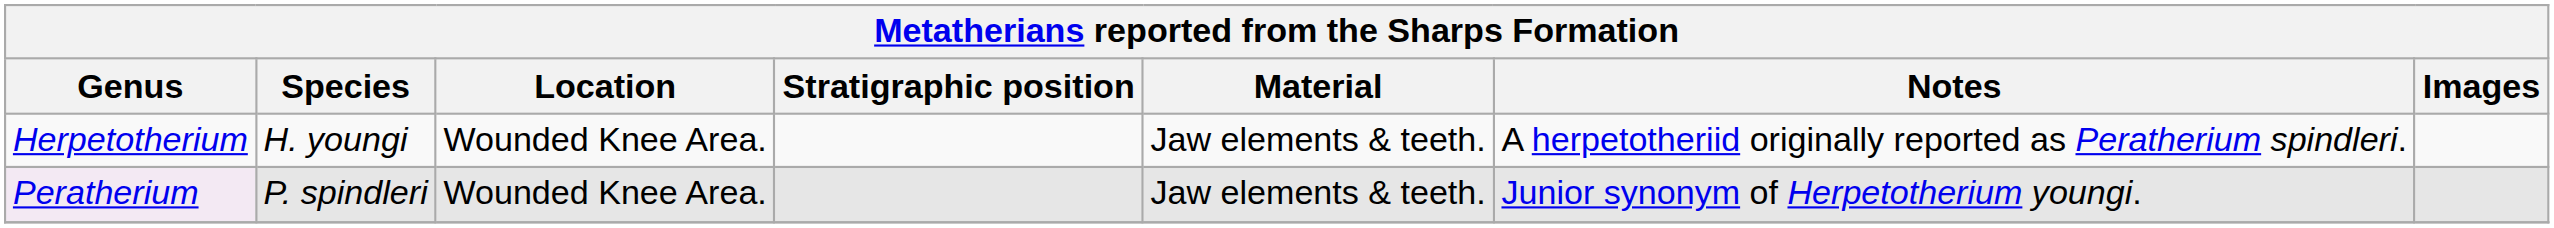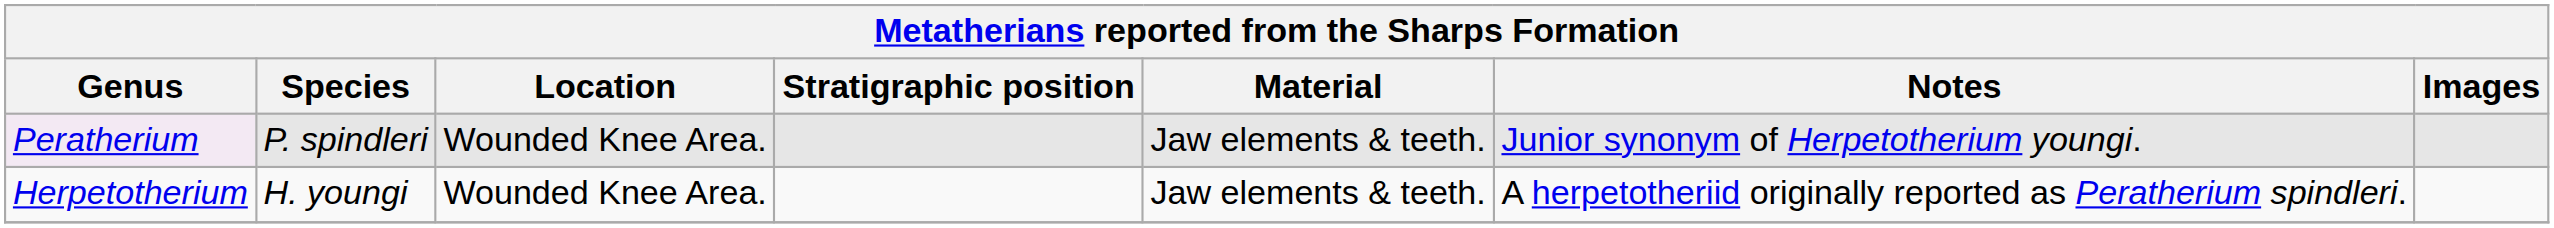rows swapped: (130, 139) <-> (106, 193)
